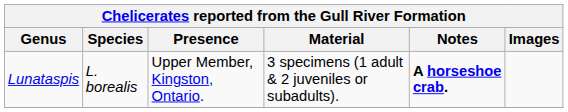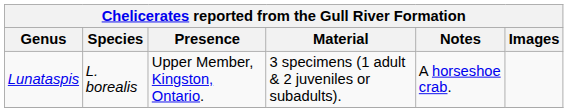(457, 79) bold -> (460, 79) normal
